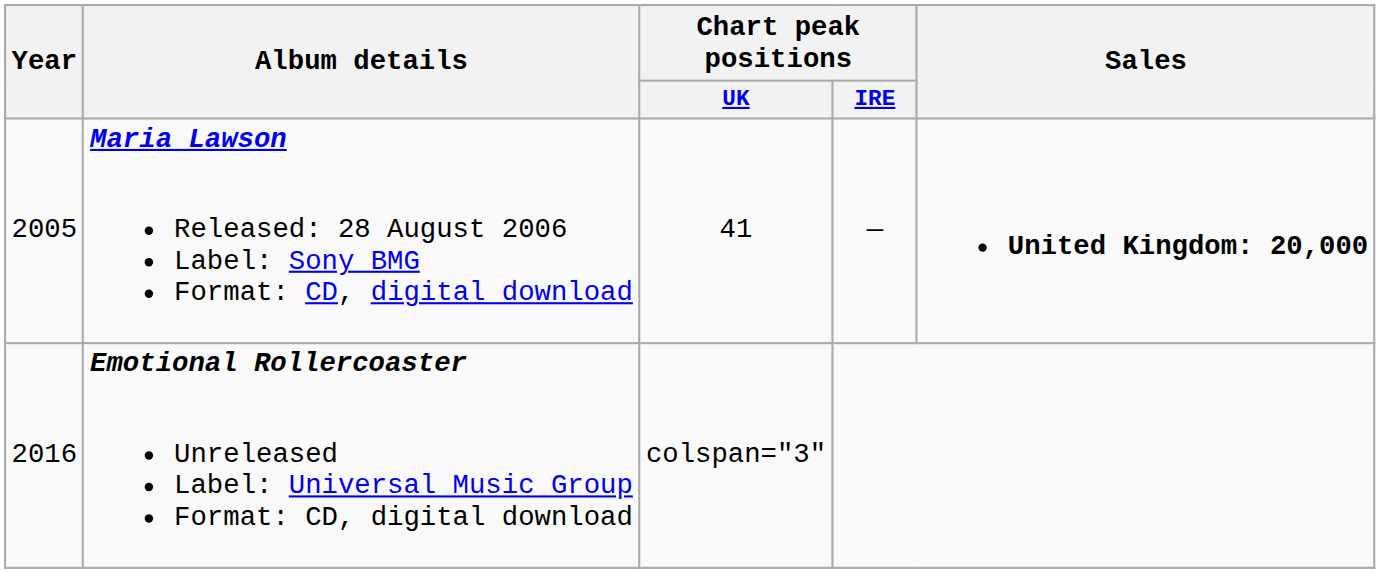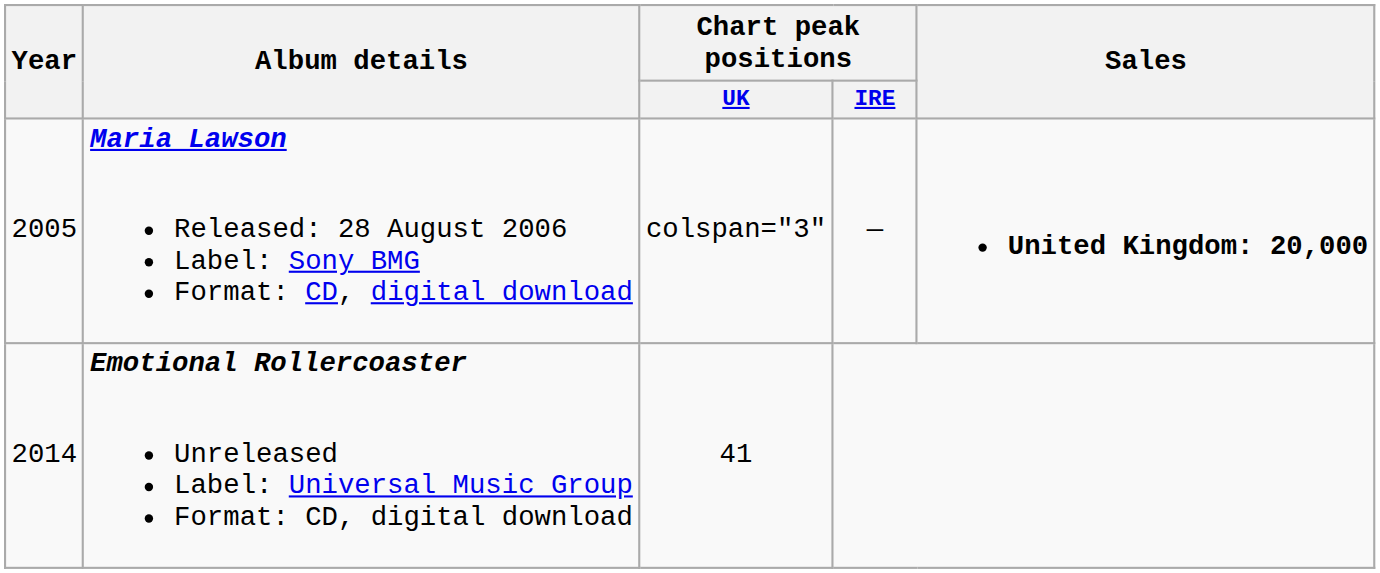(736, 230) 41 -> (736, 230) colspan="3"
(44, 455) 2016 -> (44, 455) 2014
(736, 455) colspan="3" -> (736, 455) 41
